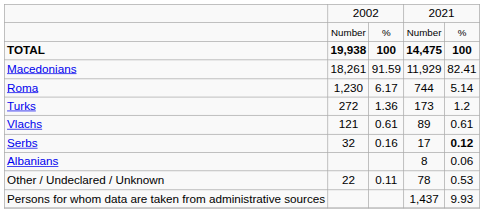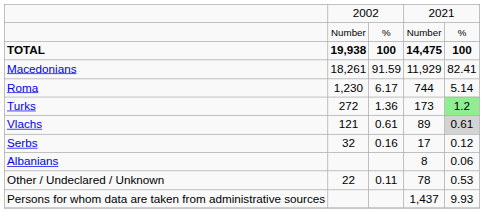(462, 106) no background -> (462, 106) lightgreen background
(462, 124) no background -> (462, 124) lightgrey background
(462, 143) bold -> (462, 143) normal
